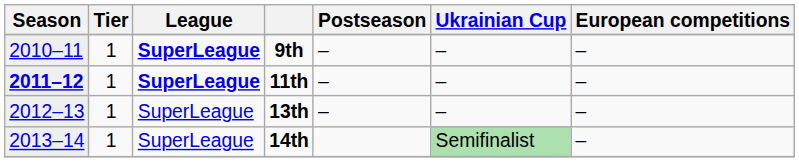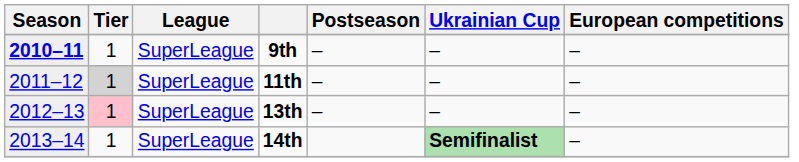(46, 50) normal -> (46, 50) bold
(199, 50) bold -> (196, 50) normal
(46, 80) bold -> (46, 80) normal
(111, 80) no background -> (111, 80) lightgrey background
(199, 80) bold -> (196, 80) normal
(111, 111) no background -> (111, 111) pink background
(485, 141) normal -> (483, 141) bold
